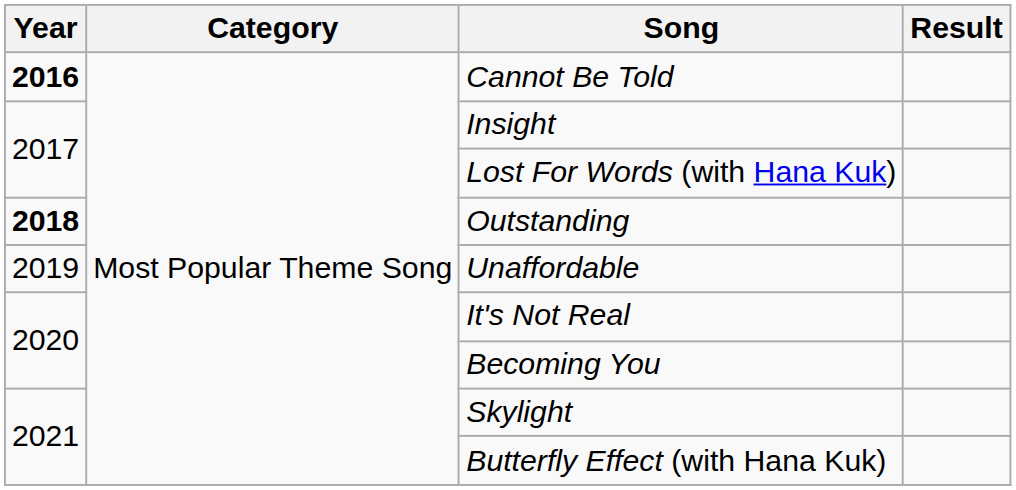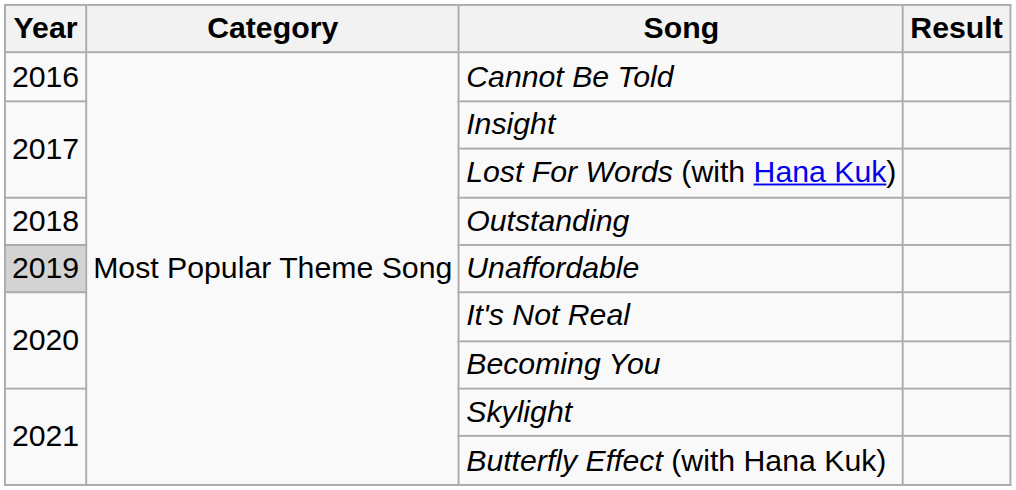(46, 76) bold -> (46, 76) normal
(46, 220) bold -> (46, 220) normal
(46, 268) no background -> (46, 268) lightgrey background
